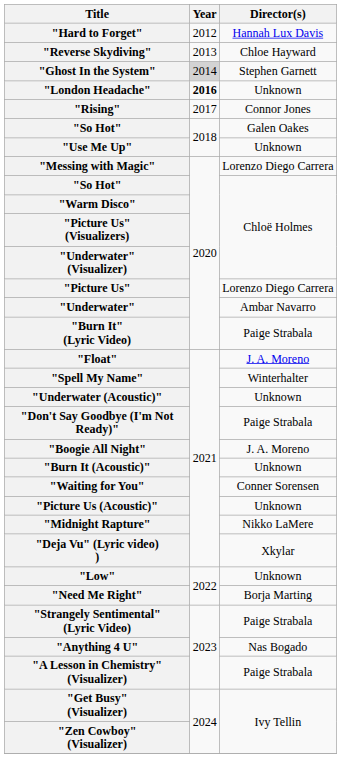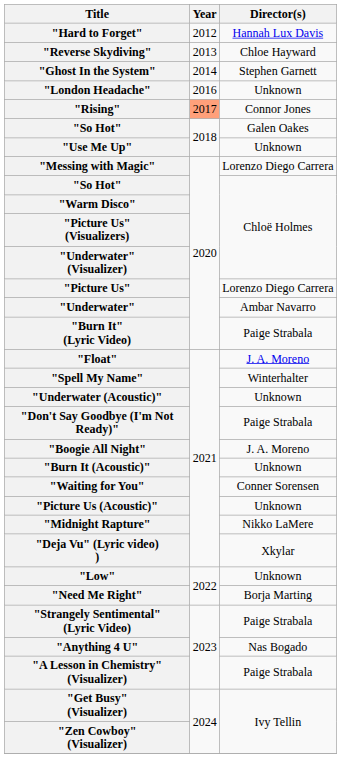(205, 71) lightgrey background -> (205, 71) no background
(205, 90) bold -> (205, 90) normal
(205, 109) no background -> (205, 109) lightsalmon background
